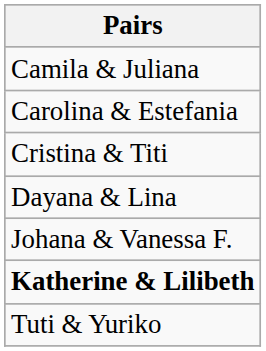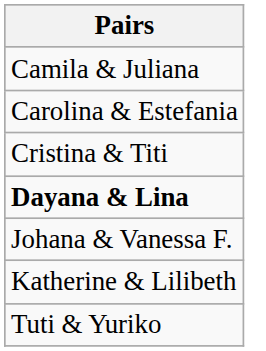(94, 196) normal -> (100, 196) bold
(133, 281) bold -> (124, 281) normal
